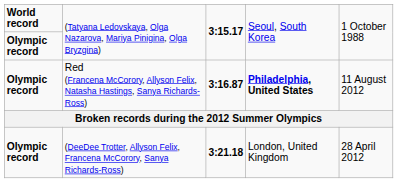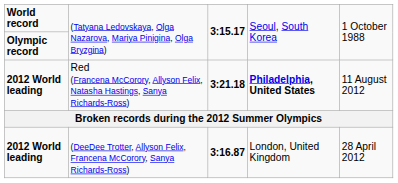(27, 85) Olympic record -> (34, 85) 2012 World leading
(226, 85) 3:16.87 -> (228, 85) 3:21.18
(27, 152) Olympic record -> (34, 152) 2012 World leading
(226, 152) 3:21.18 -> (228, 152) 3:16.87
